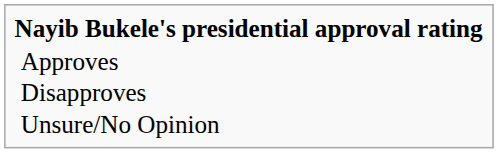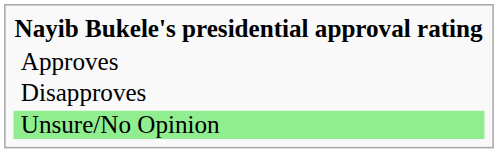(120, 124) no background -> (120, 124) lightgreen background
